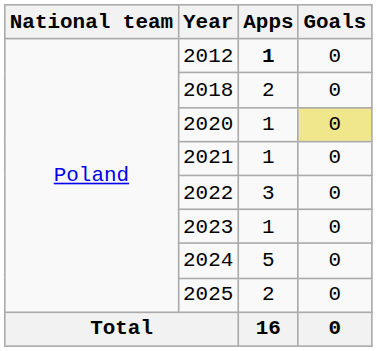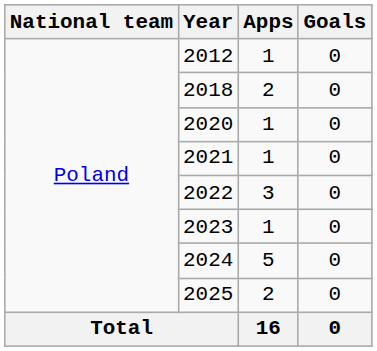(268, 56) bold -> (268, 56) normal
(335, 124) khaki background -> (335, 124) no background
